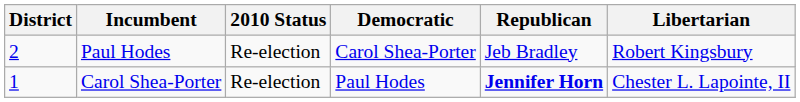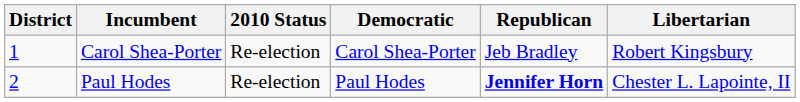(14, 50) 2 -> (14, 50) 1
(126, 50) Paul Hodes -> (151, 50) Carol Shea-Porter
(14, 81) 1 -> (14, 81) 2
(151, 81) Carol Shea-Porter -> (126, 81) Paul Hodes
